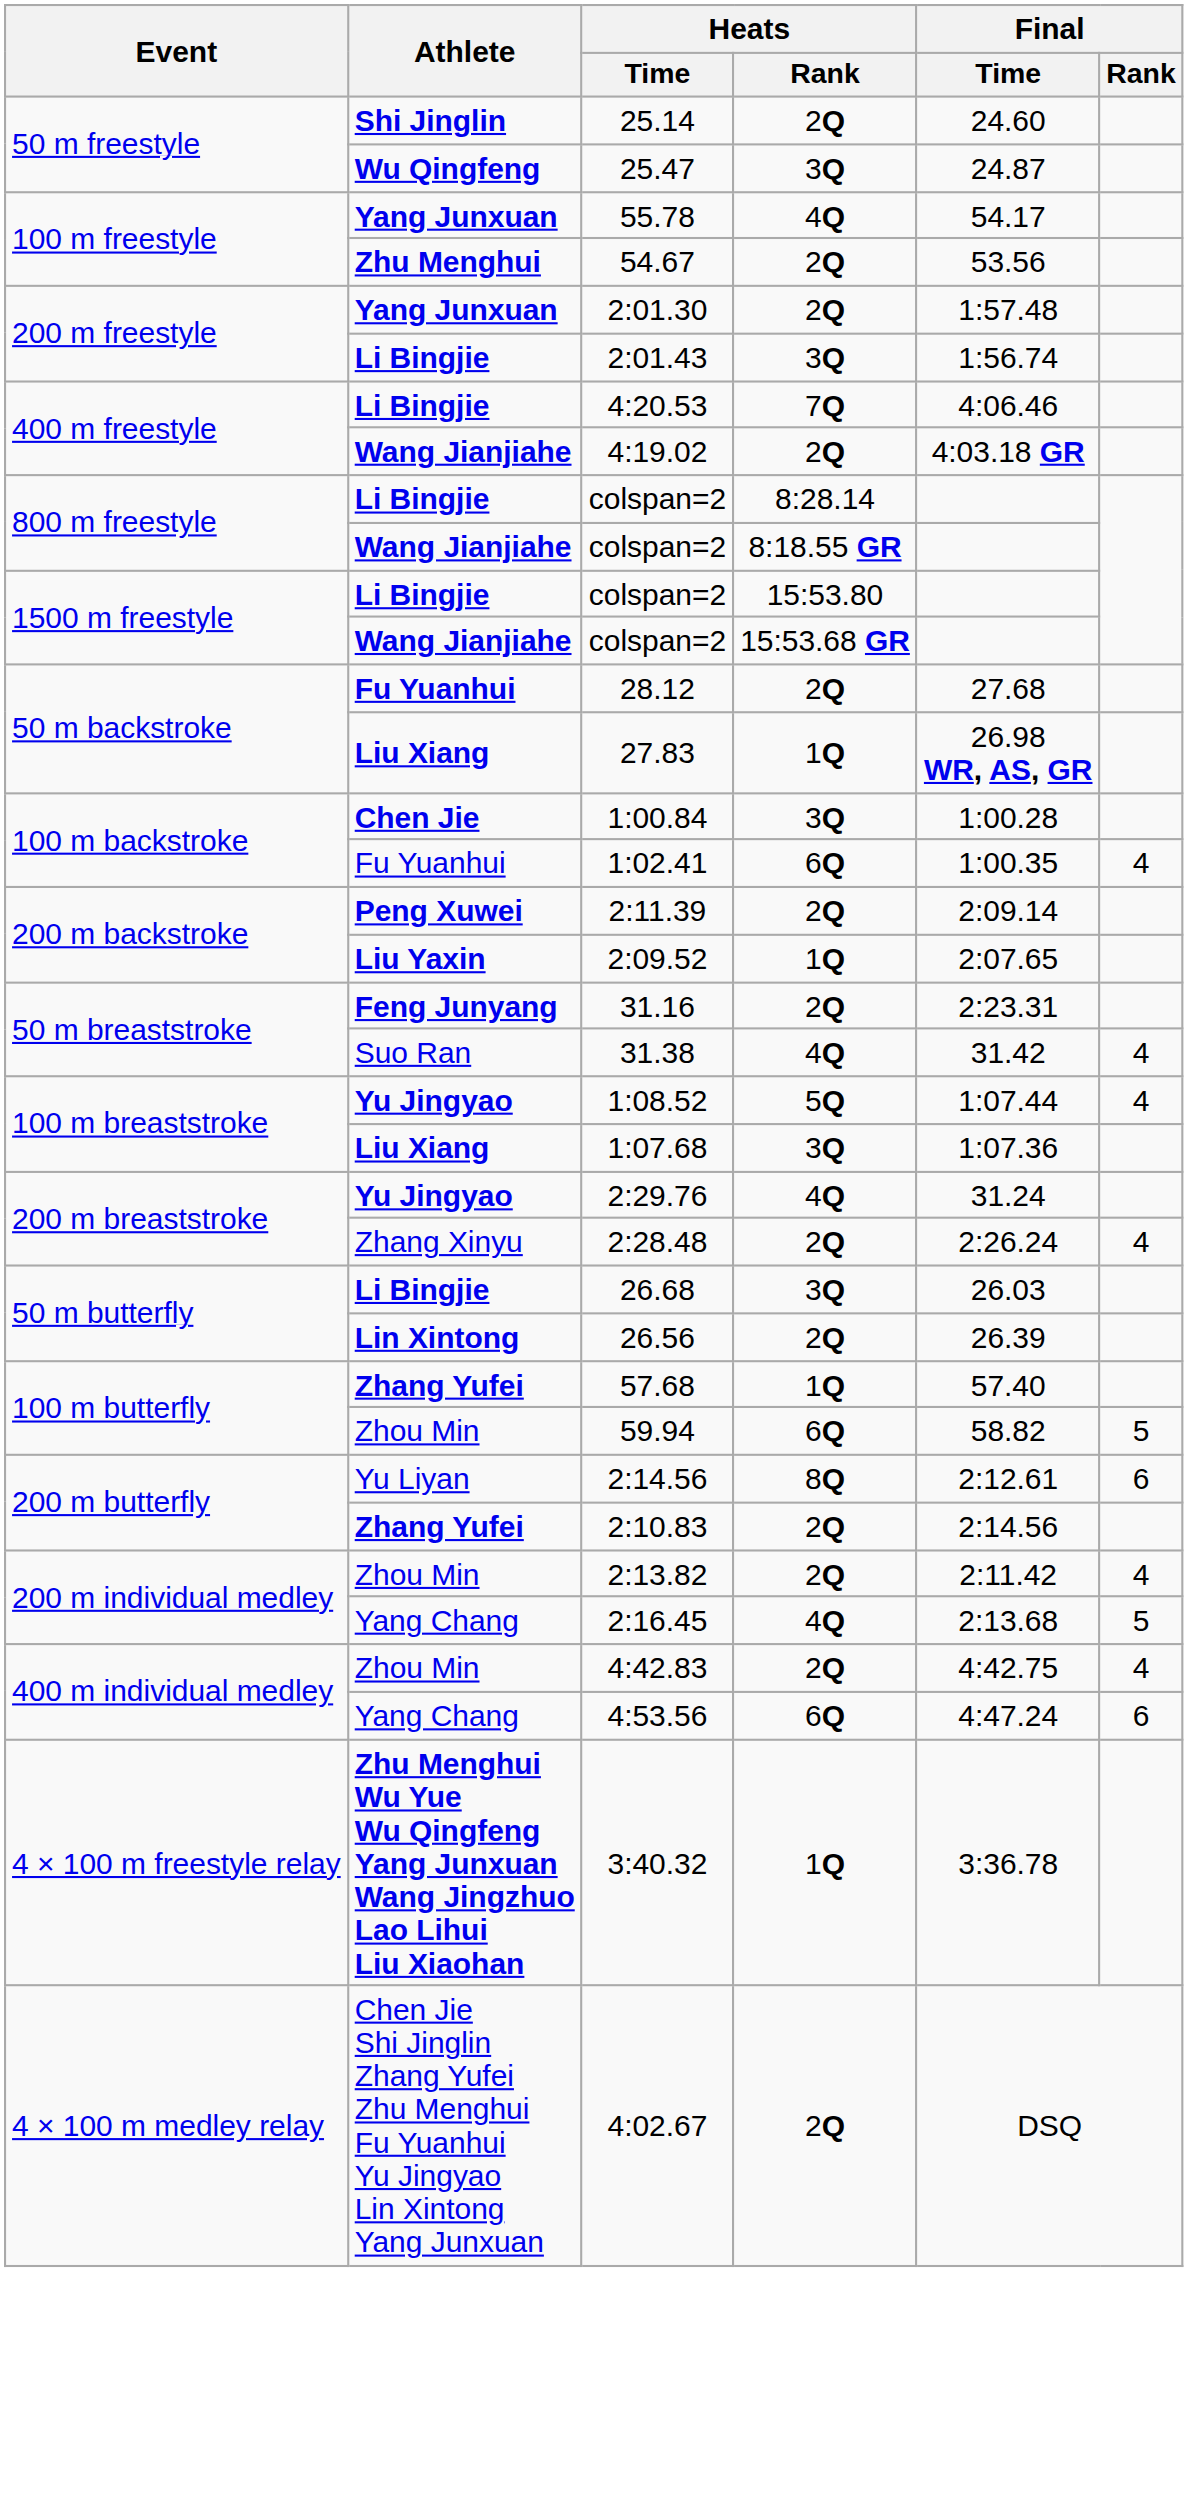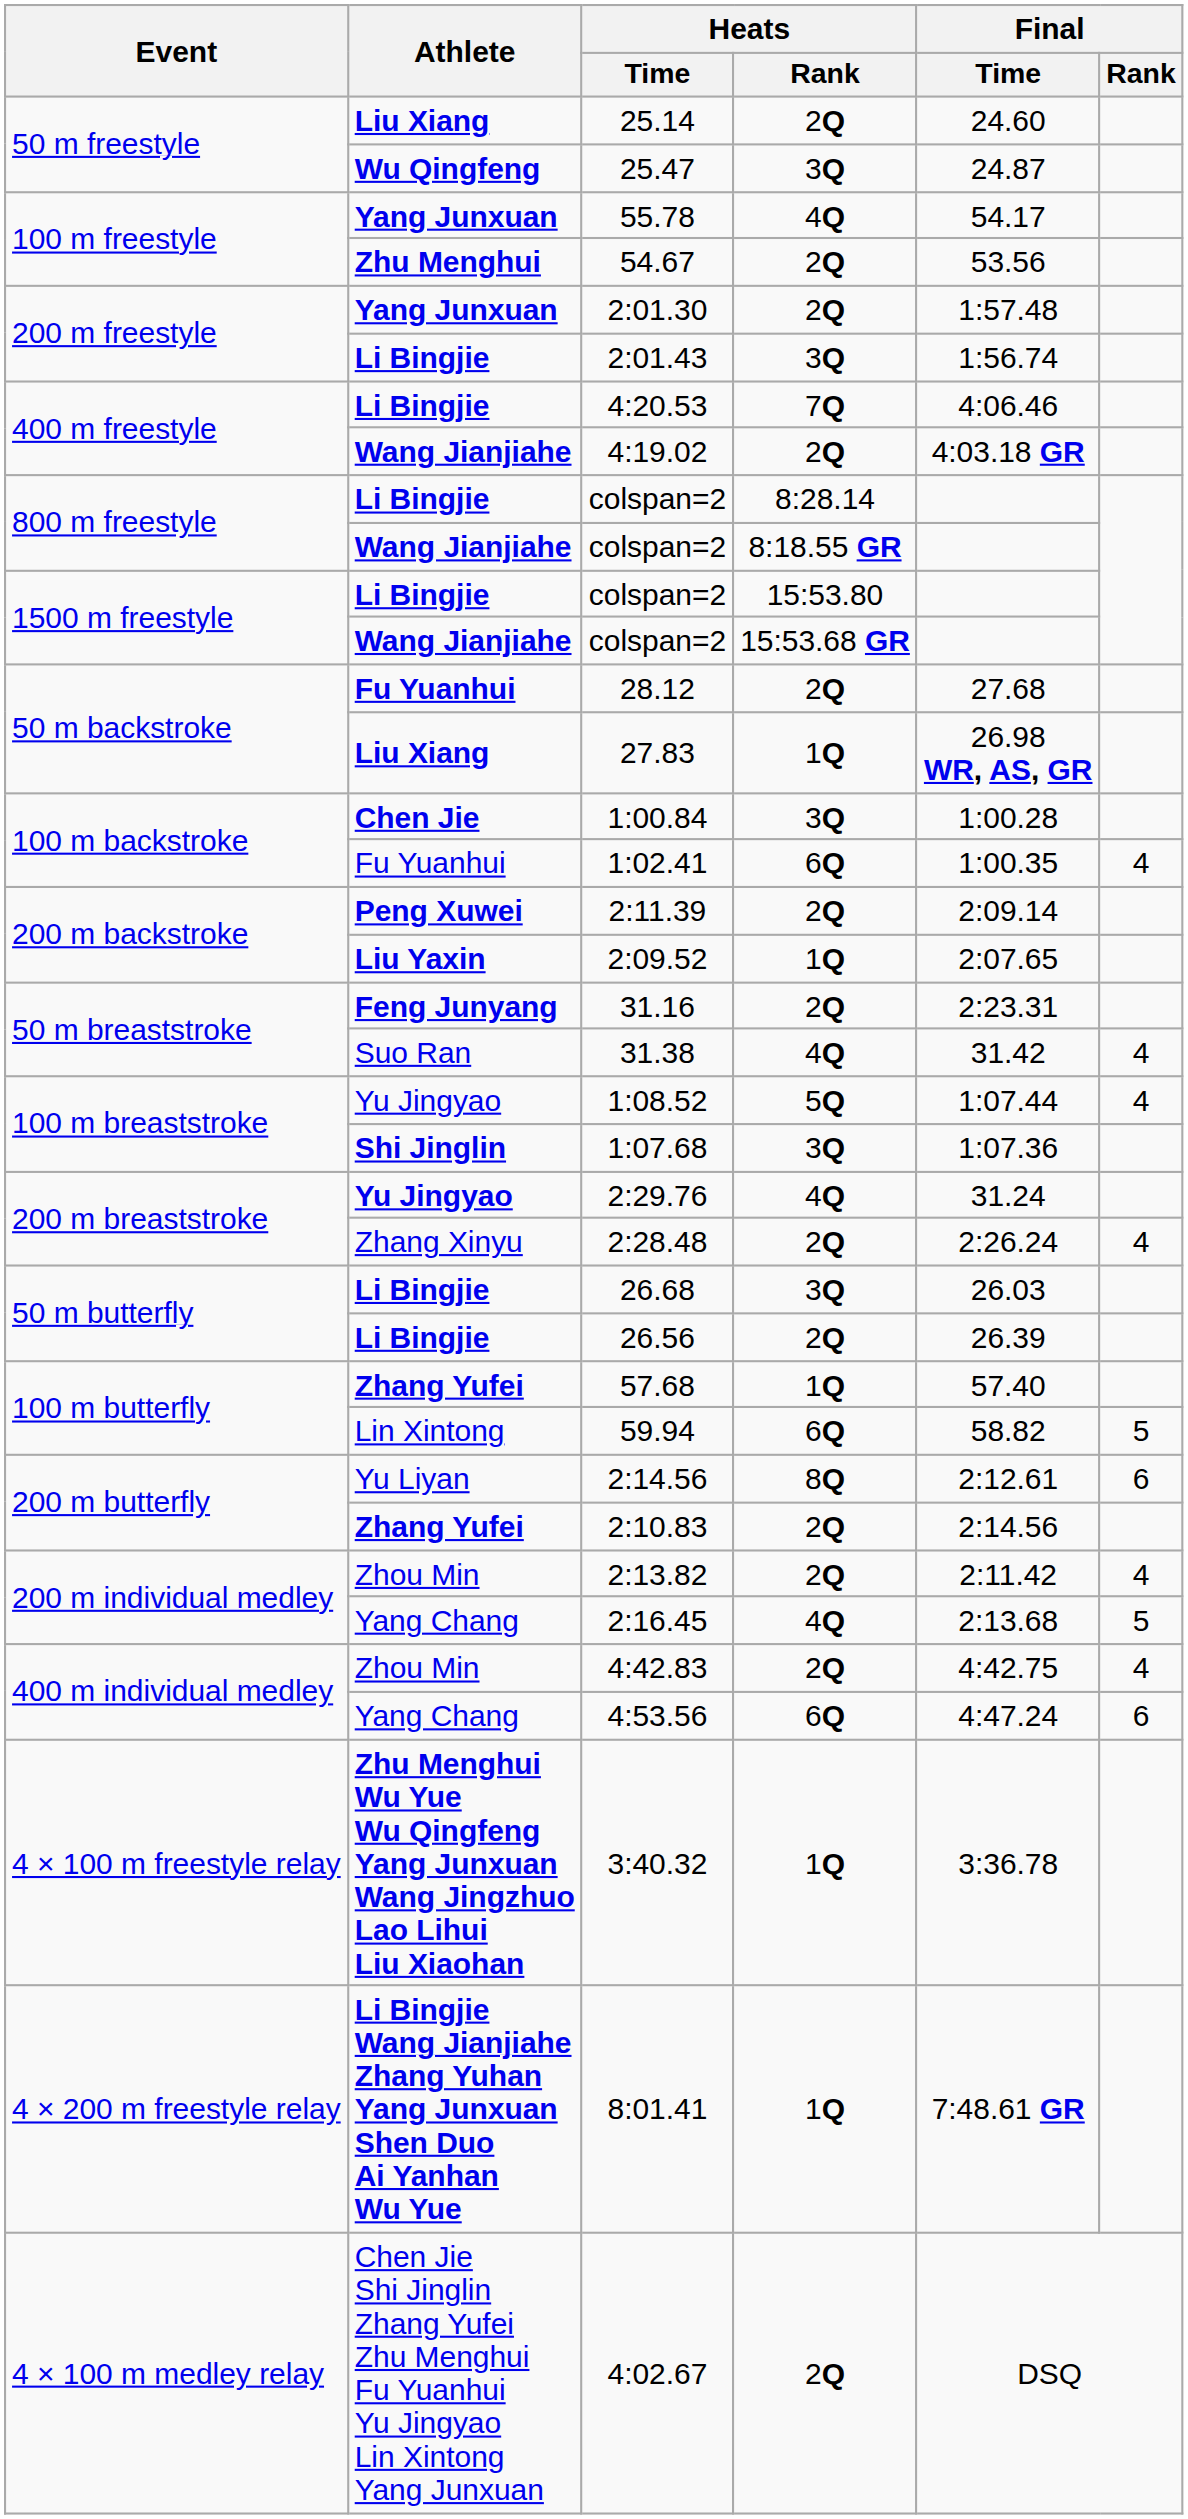(430, 121) Shi Jinglin -> (422, 121) Liu Xiang
(434, 1101) bold -> (428, 1101) normal
(422, 1148) Liu Xiang -> (430, 1148) Shi Jinglin
(437, 1337) Lin Xintong -> (422, 1337) Li Bingjie
(417, 1432) Zhou Min -> (430, 1432) Lin Xintong
+ row: (657, 2110)
